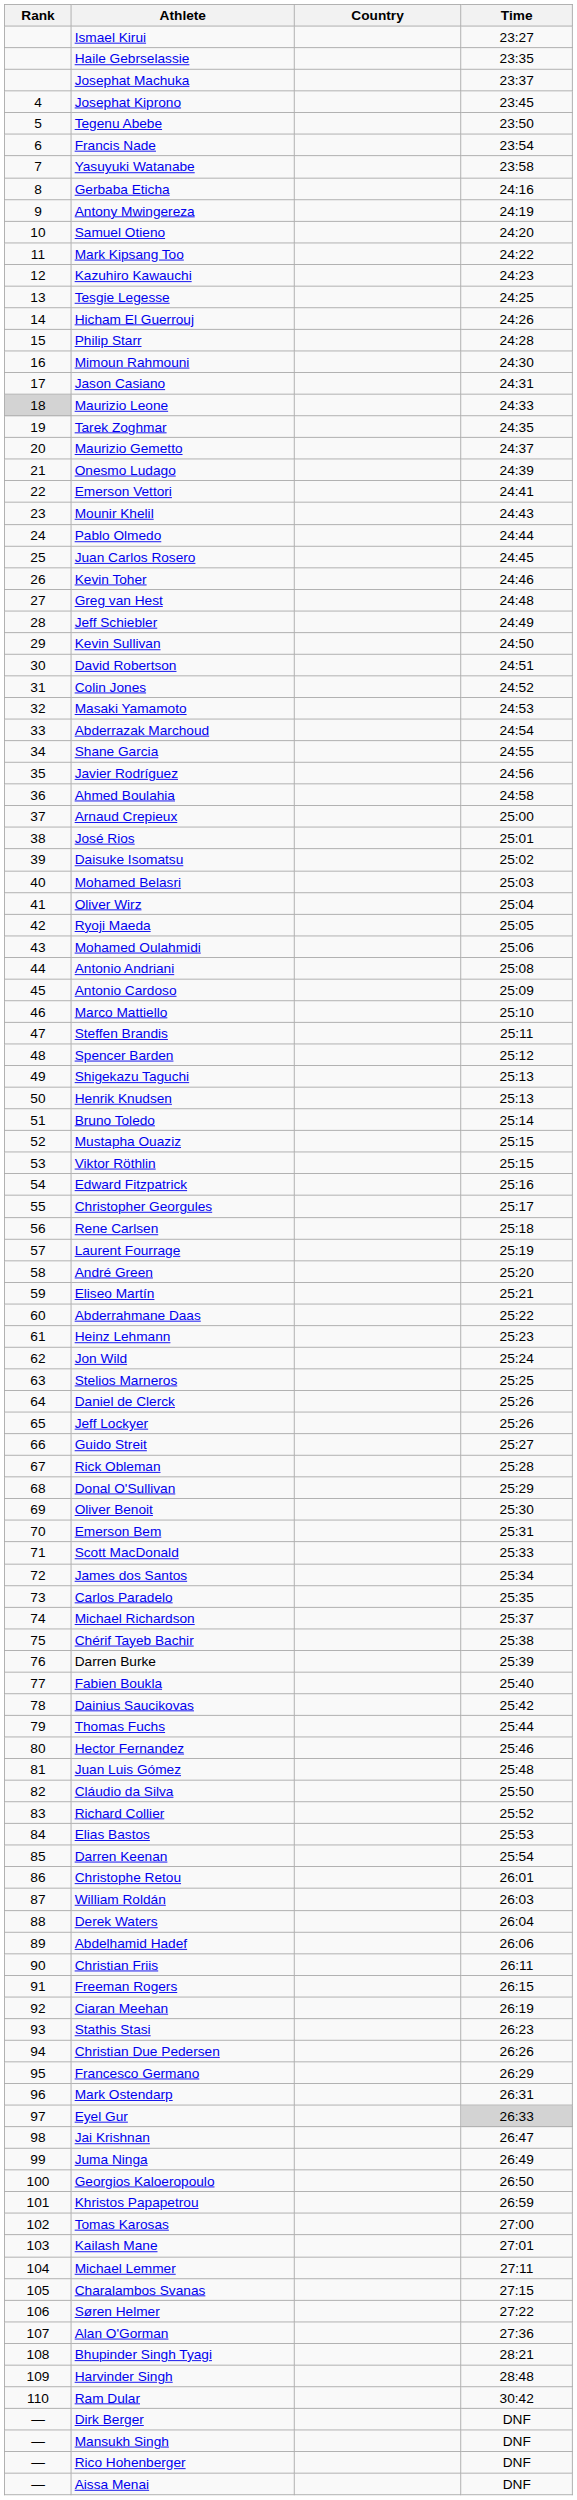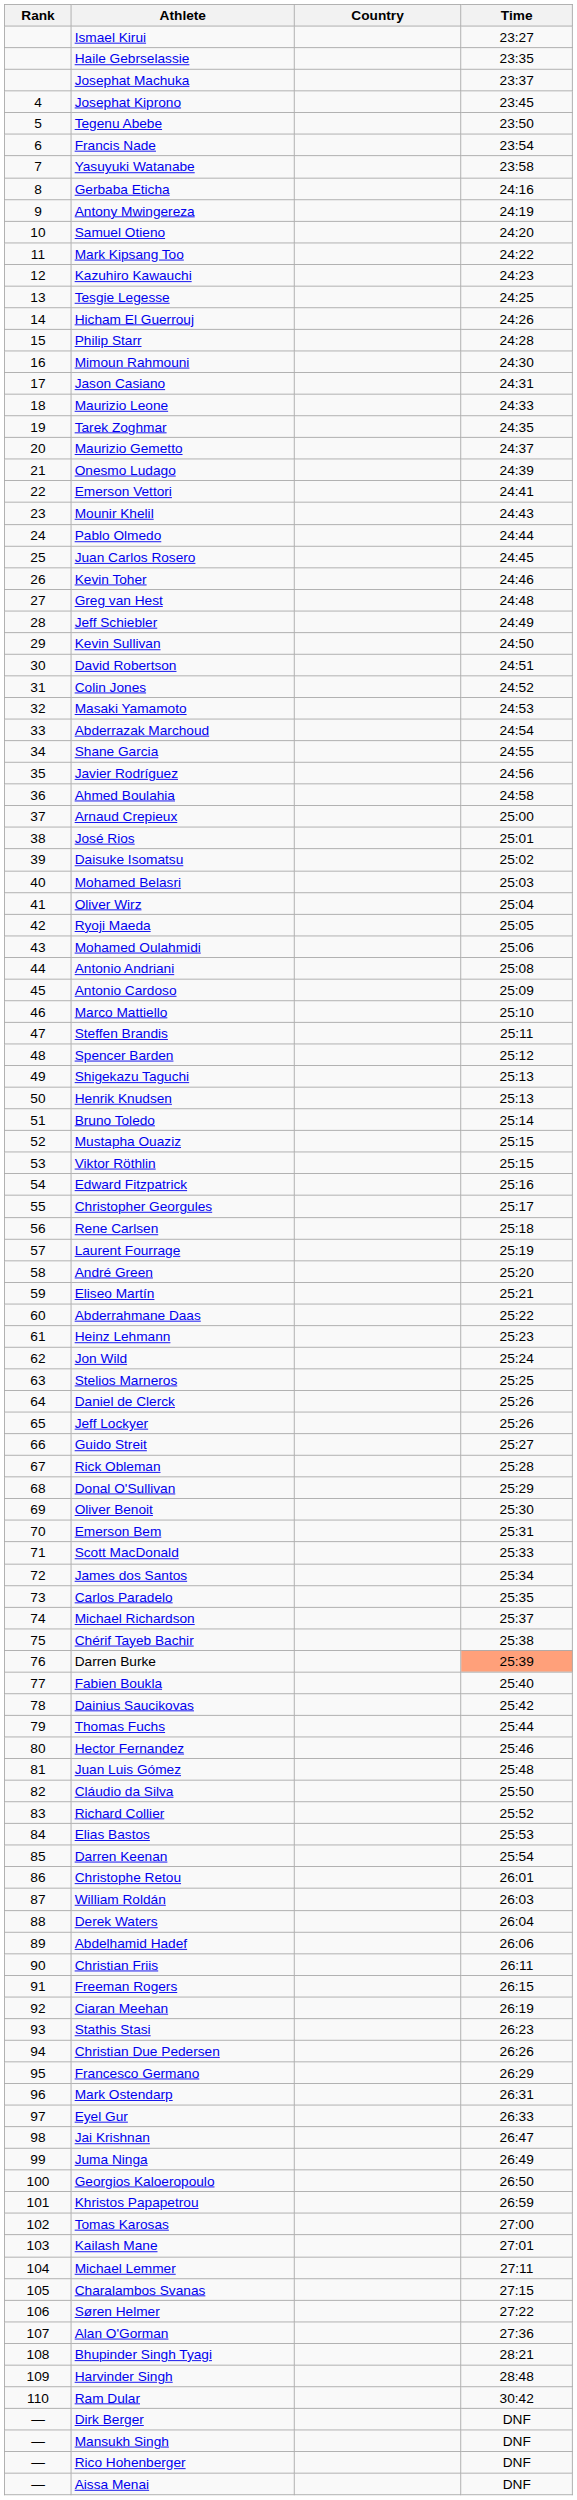(38, 405) lightgrey background -> (38, 405) no background
(517, 1661) no background -> (517, 1661) lightsalmon background
(517, 2116) lightgrey background -> (517, 2116) no background
